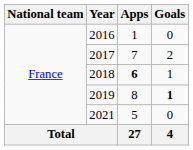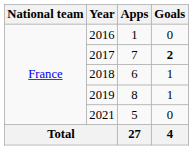(170, 54) normal -> (170, 54) bold
(134, 74) bold -> (134, 74) normal
(170, 94) bold -> (170, 94) normal
